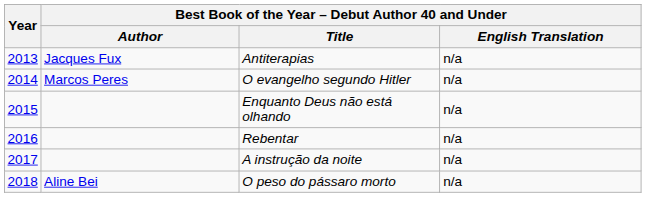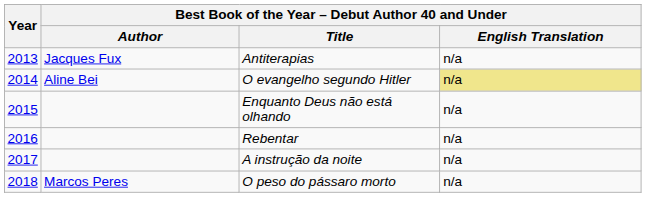(86, 79) Marcos Peres -> (71, 79) Aline Bei
(453, 79) no background -> (453, 79) khaki background
(71, 181) Aline Bei -> (86, 181) Marcos Peres
